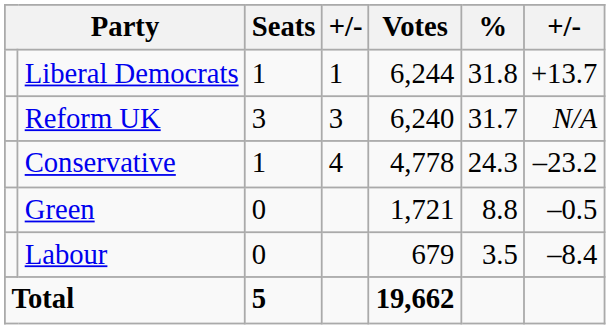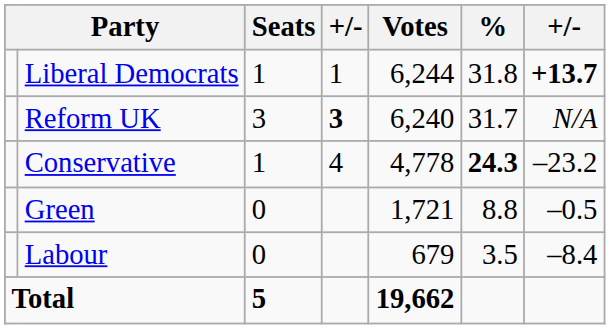(564, 72) normal -> (564, 72) bold
(336, 118) normal -> (336, 118) bold
(493, 163) normal -> (493, 163) bold
